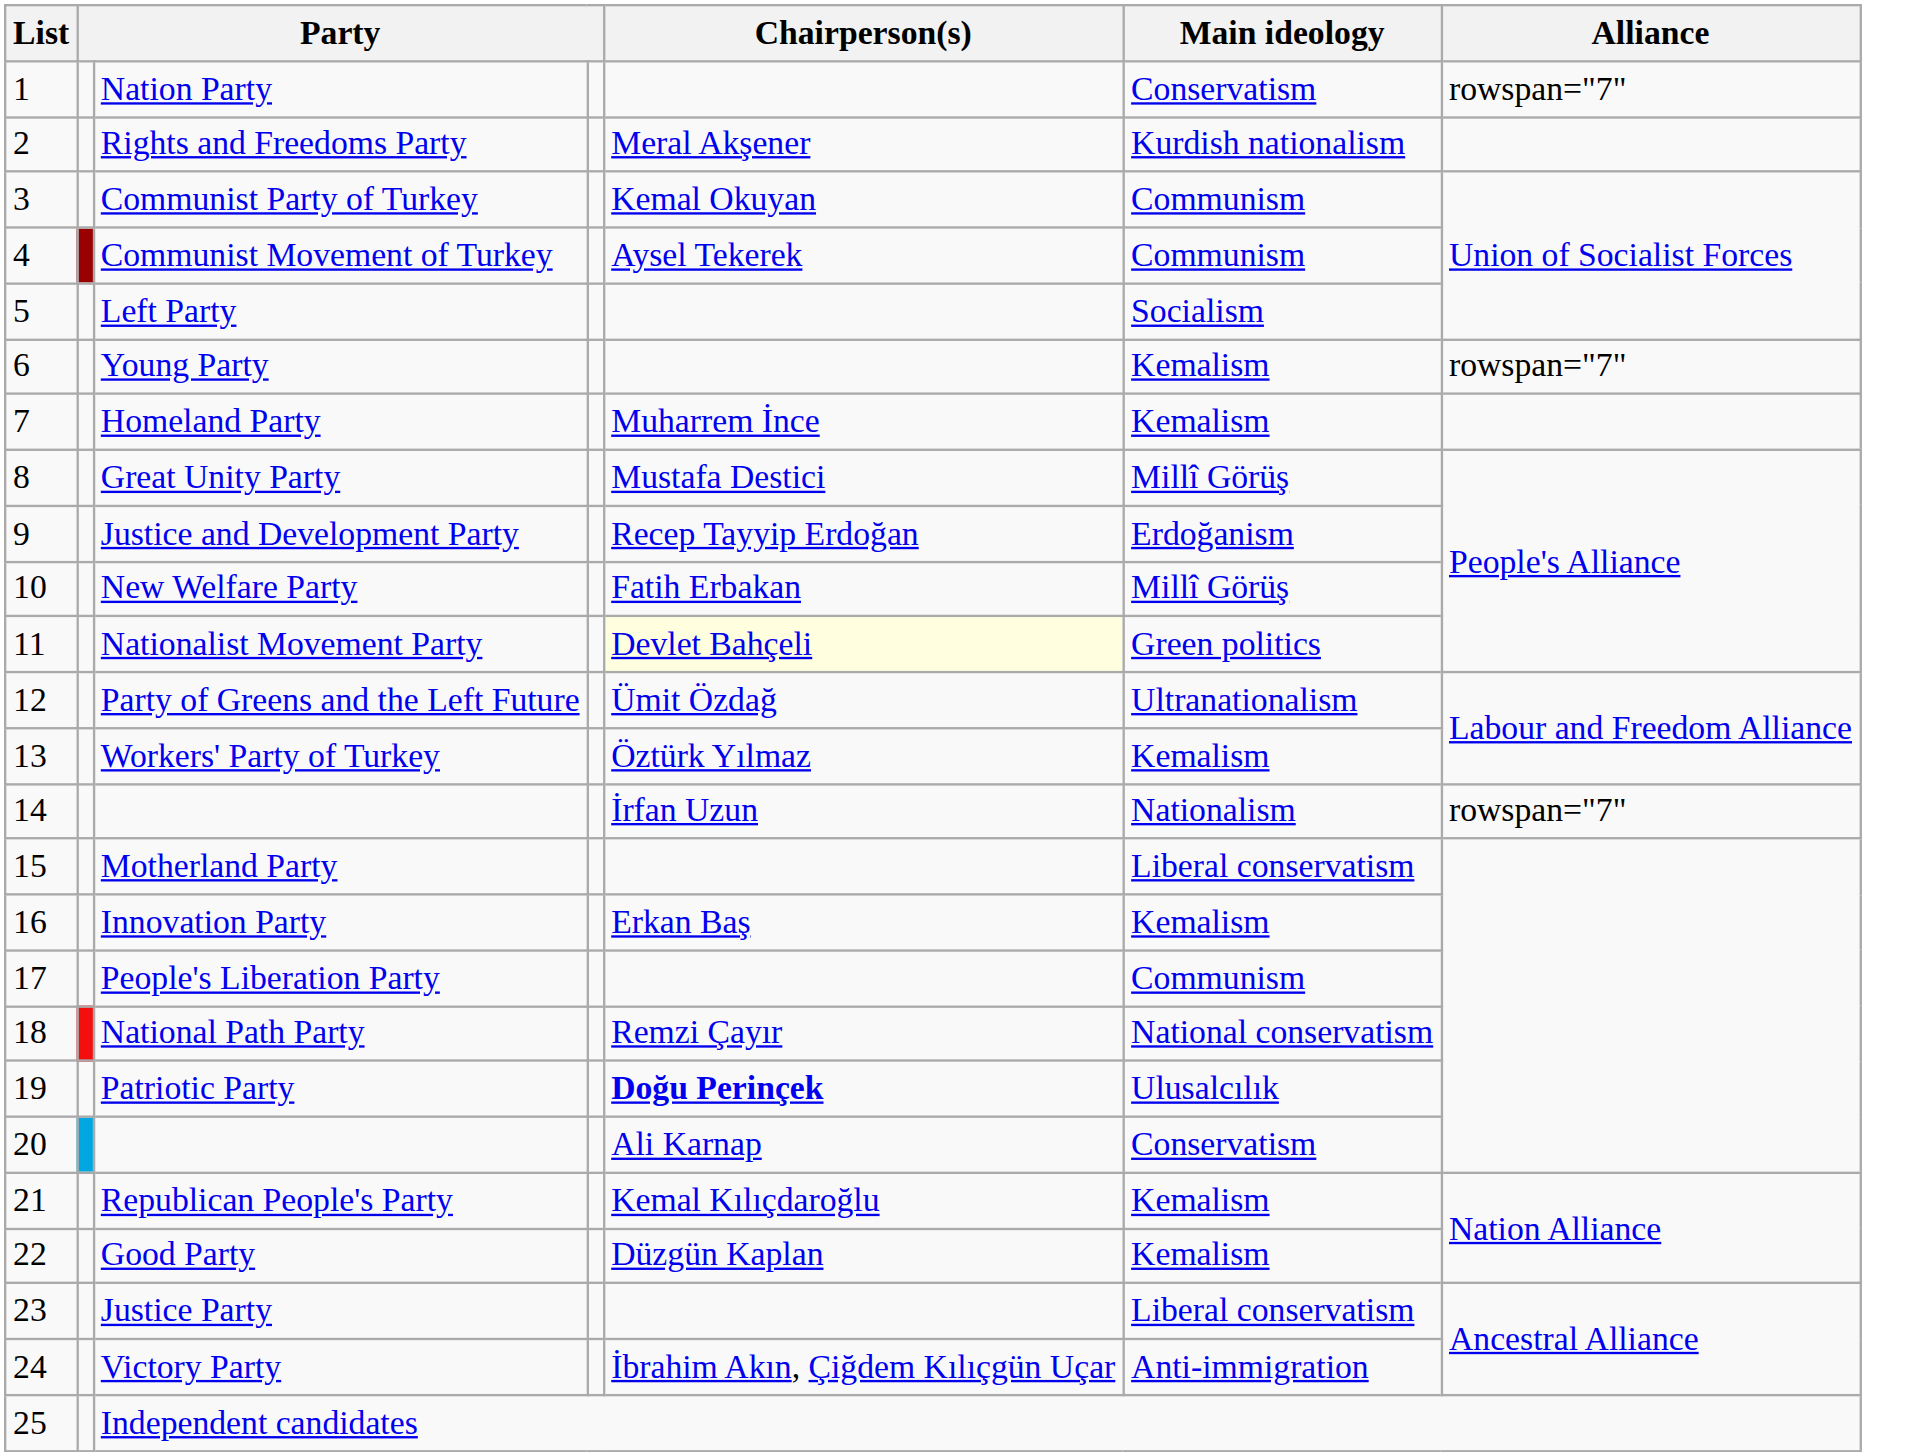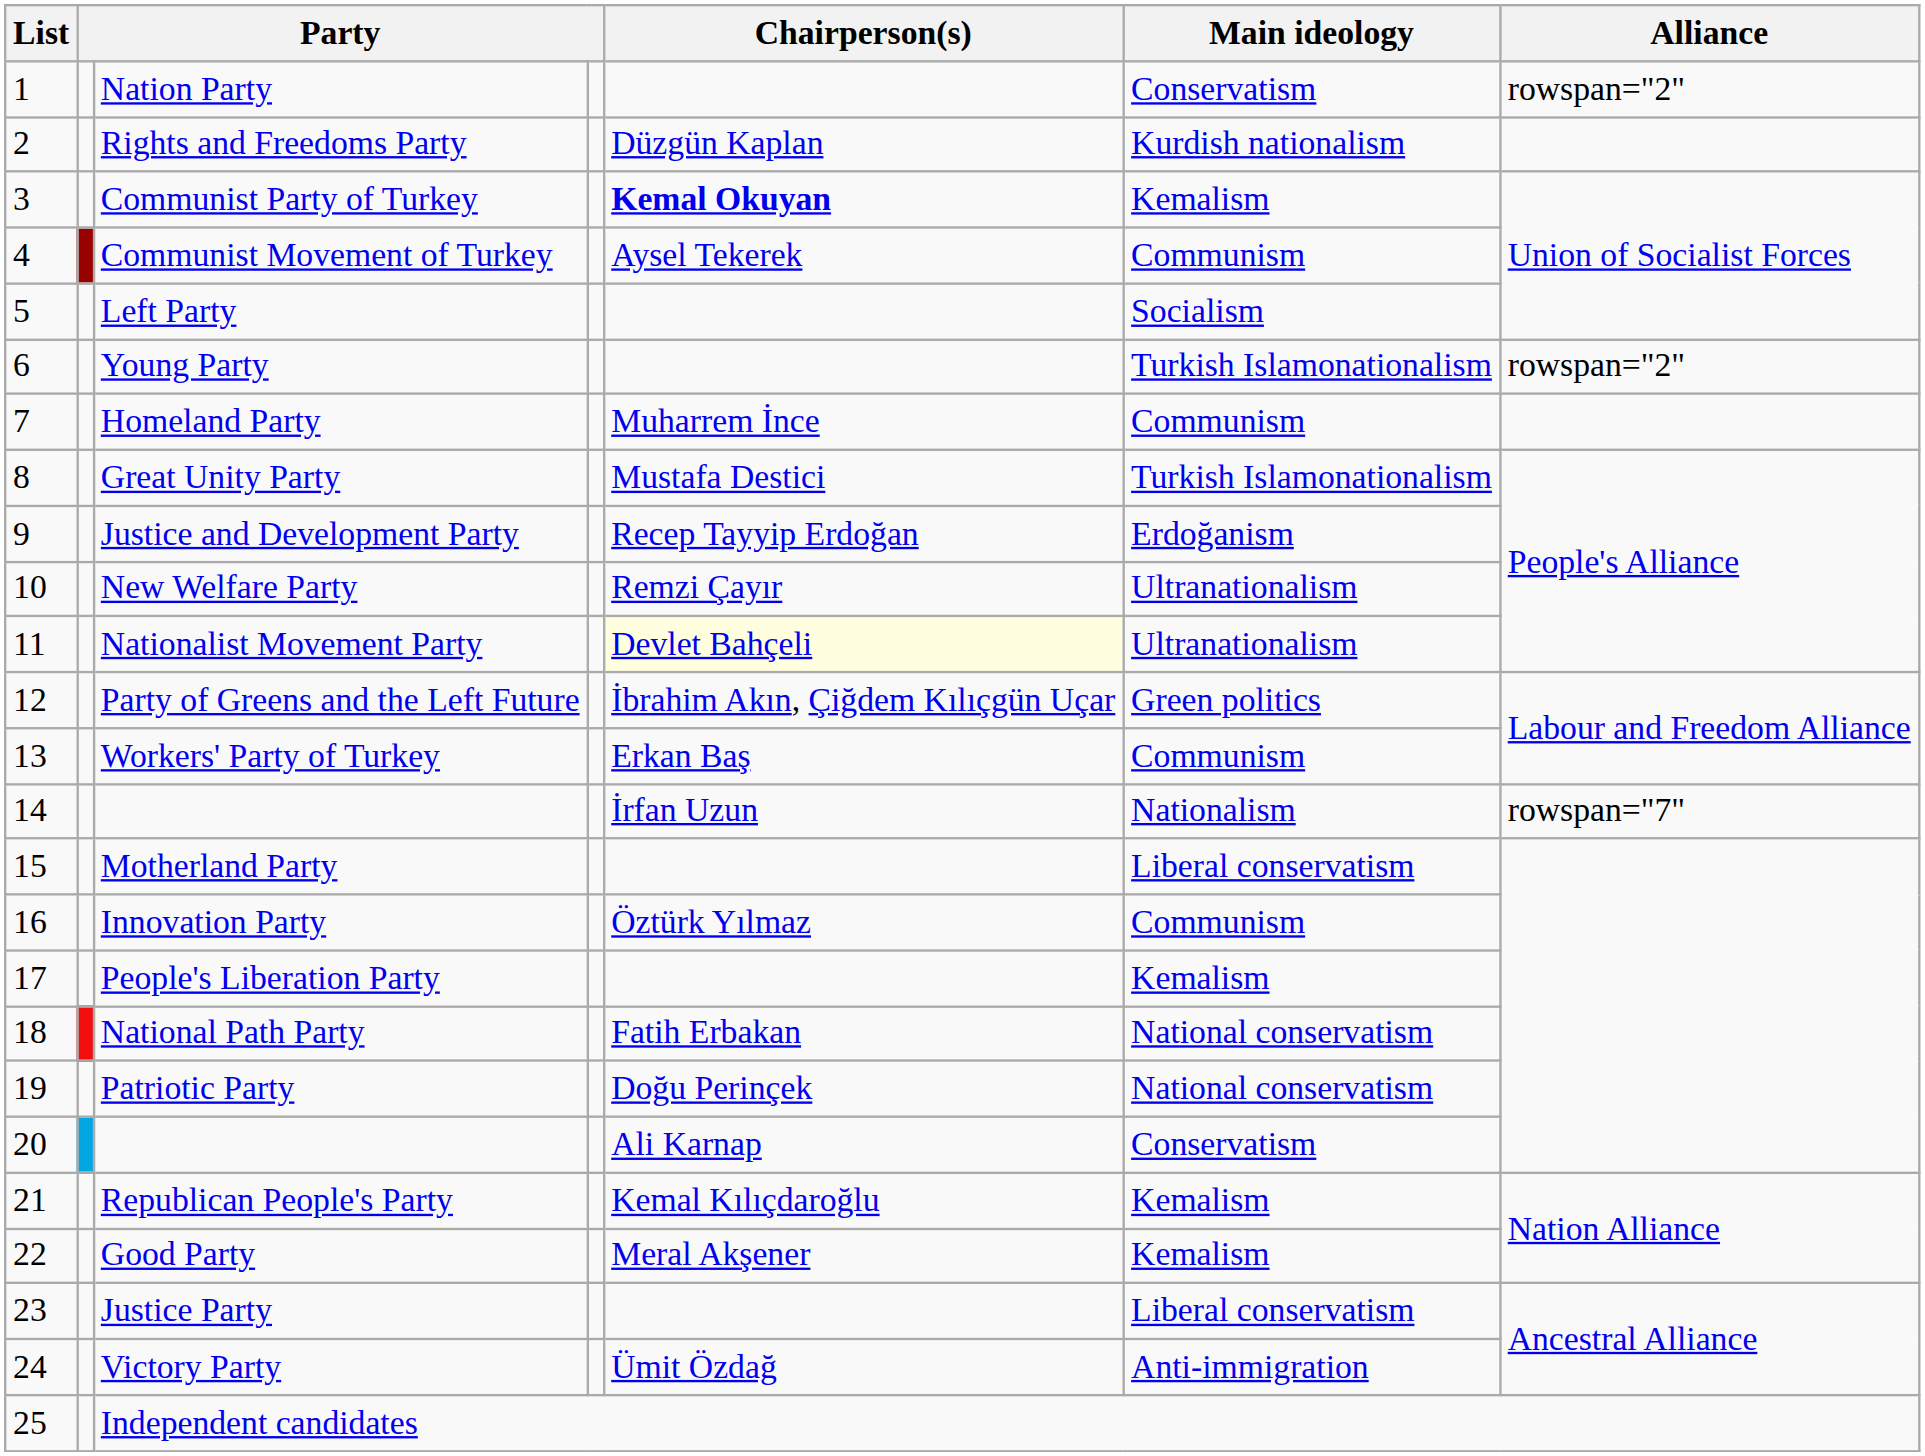(1538, 88) rowspan="7" -> (1596, 88) rowspan="2"
(711, 143) Meral Akşener -> (717, 143) Düzgün Kaplan
(714, 199) normal -> (721, 199) bold
(1218, 199) Communism -> (1200, 199) Kemalism
(1200, 366) Kemalism -> (1312, 366) Turkish Islamonationalism
(1538, 366) rowspan="7" -> (1596, 366) rowspan="2"
(1200, 421) Kemalism -> (1218, 421) Communism
(1210, 477) Millî Görüş -> (1312, 477) Turkish Islamonationalism
(706, 588) Fatih Erbakan -> (697, 588) Remzi Çayır
(1210, 588) Millî Görüş -> (1244, 588) Ultranationalism
(1226, 644) Green politics -> (1244, 644) Ultranationalism
(694, 699) Ümit Özdağ -> (863, 699) İbrahim Akın, Çiğdem Kılıçgün Uçar
(1244, 699) Ultranationalism -> (1226, 699) Green politics
(711, 755) Öztürk Yılmaz -> (681, 755) Erkan Baş
(1200, 755) Kemalism -> (1218, 755) Communism
(681, 921) Erkan Baş -> (711, 921) Öztürk Yılmaz
(1200, 921) Kemalism -> (1218, 921) Communism
(1218, 977) Communism -> (1200, 977) Kemalism
(697, 1033) Remzi Çayır -> (706, 1033) Fatih Erbakan
(717, 1088) bold -> (712, 1088) normal
(1205, 1088) Ulusalcılık -> (1282, 1088) National conservatism
(717, 1255) Düzgün Kaplan -> (711, 1255) Meral Akşener
(863, 1366) İbrahim Akın, Çiğdem Kılıçgün Uçar -> (694, 1366) Ümit Özdağ
